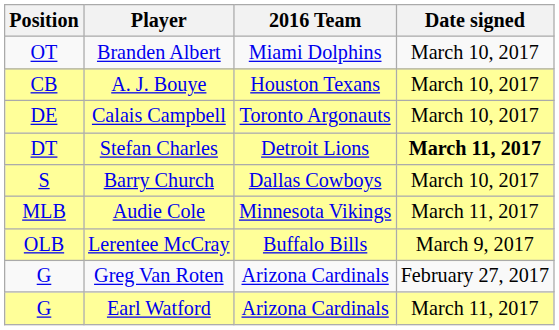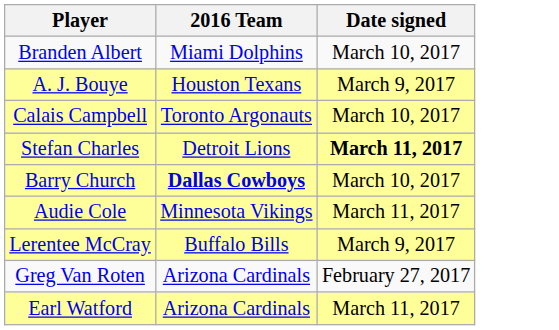- column: (44, 20)
(475, 84) March 10, 2017 -> (396, 84) March 9, 2017
(315, 180) normal -> (236, 180) bold
